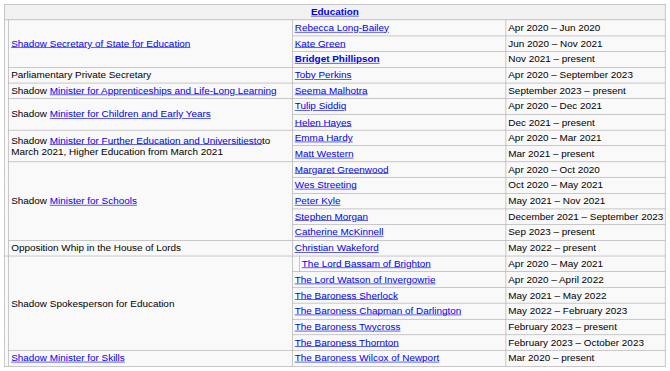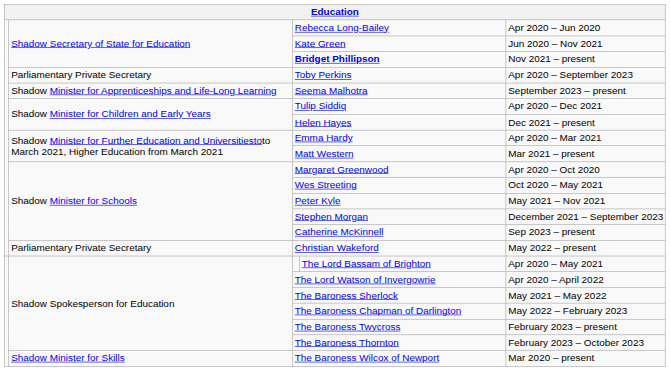(96, 248) Opposition Whip in the House of Lords -> (81, 248) Parliamentary Private Secretary
